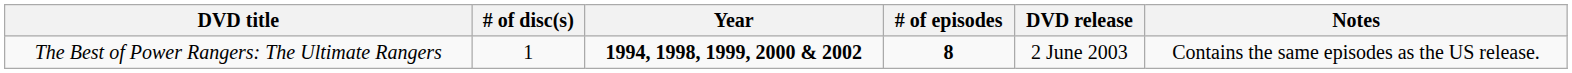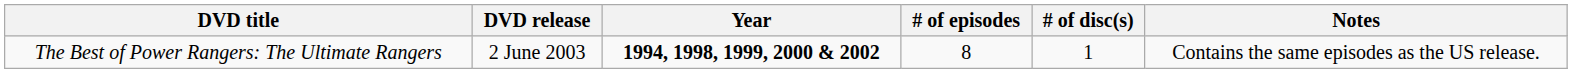columns swapped: (528, 20) <-> (1079, 20)
(949, 52) bold -> (966, 52) normal
